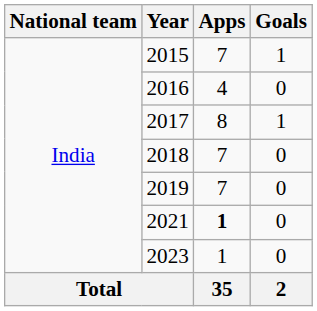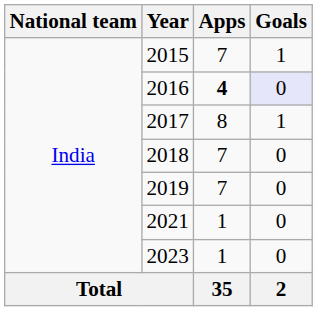(222, 88) normal -> (222, 88) bold
(281, 88) no background -> (281, 88) lavender background
(222, 222) bold -> (222, 222) normal
